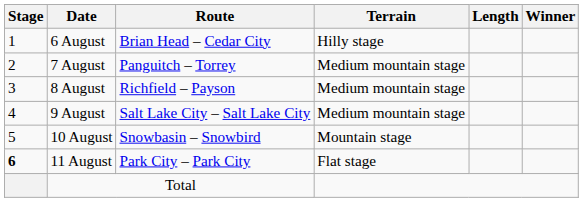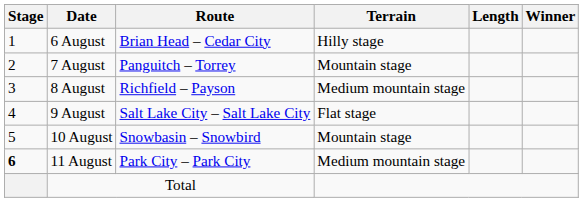(391, 64) Medium mountain stage -> (364, 64) Mountain stage
(391, 112) Medium mountain stage -> (347, 112) Flat stage
(347, 161) Flat stage -> (391, 161) Medium mountain stage
